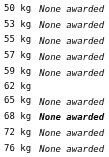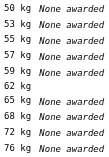(72, 117) bold -> (72, 117) normal
